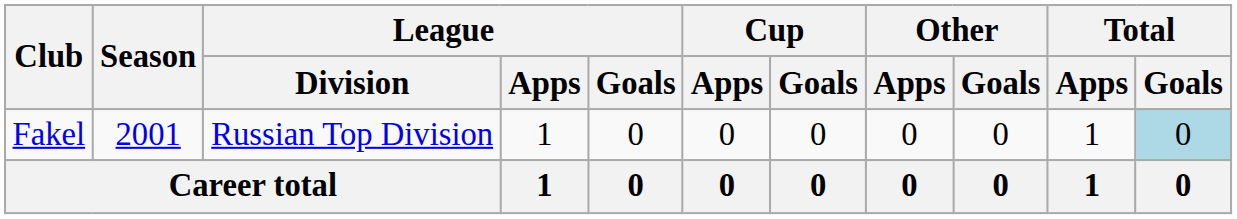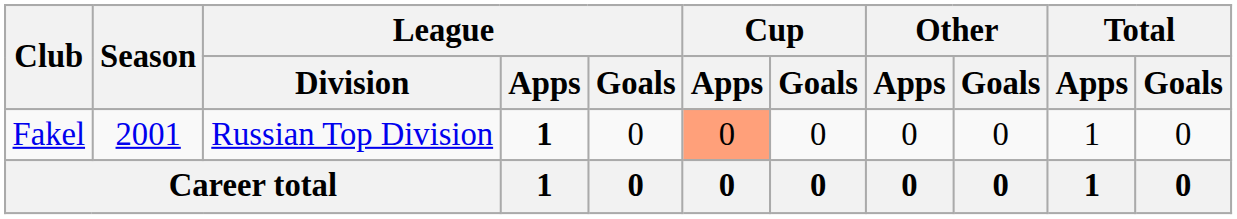(544, 133) normal -> (544, 133) bold
(727, 133) no background -> (727, 133) lightsalmon background
(1183, 133) lightblue background -> (1183, 133) no background
